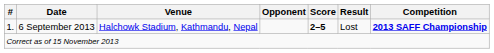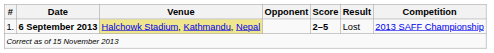(57, 27) normal -> (58, 27) bold
(178, 27) no background -> (181, 27) khaki background
(430, 27) bold -> (430, 27) normal
